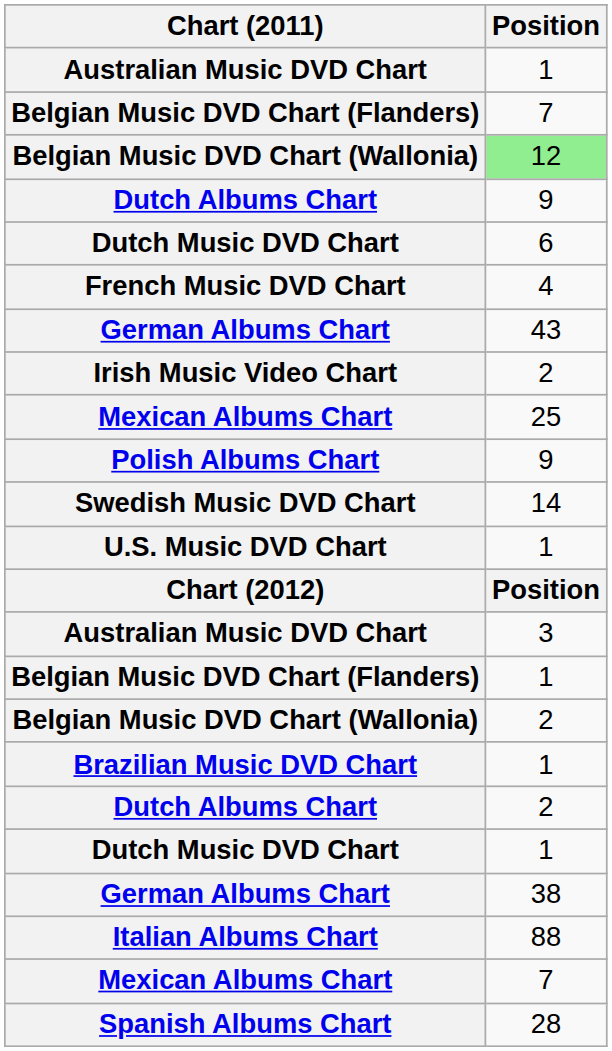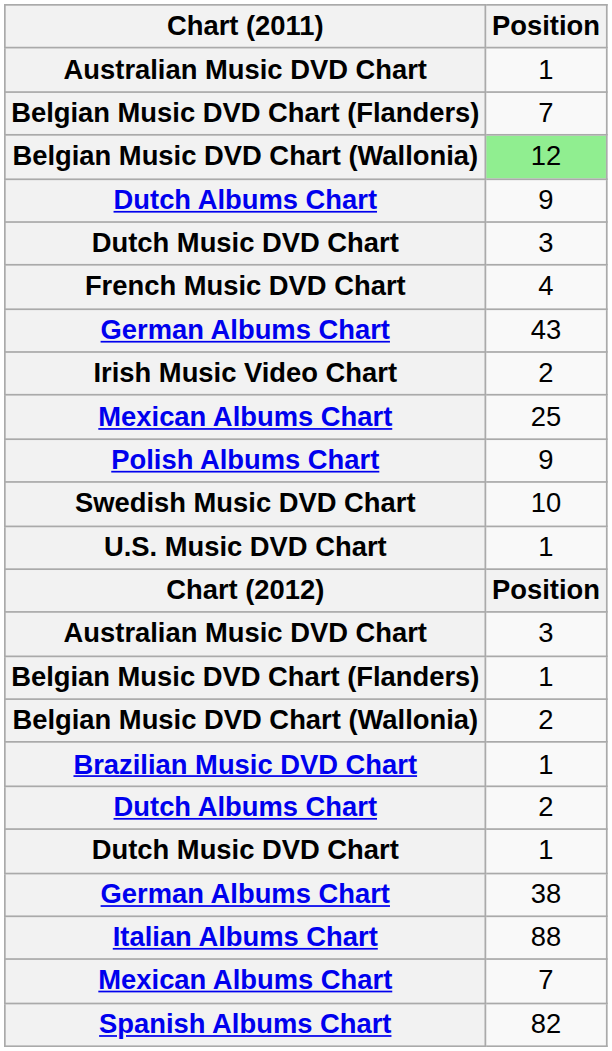(546, 243) 6 -> (546, 243) 3
(546, 503) 14 -> (546, 503) 10
(546, 1024) 28 -> (546, 1024) 82
